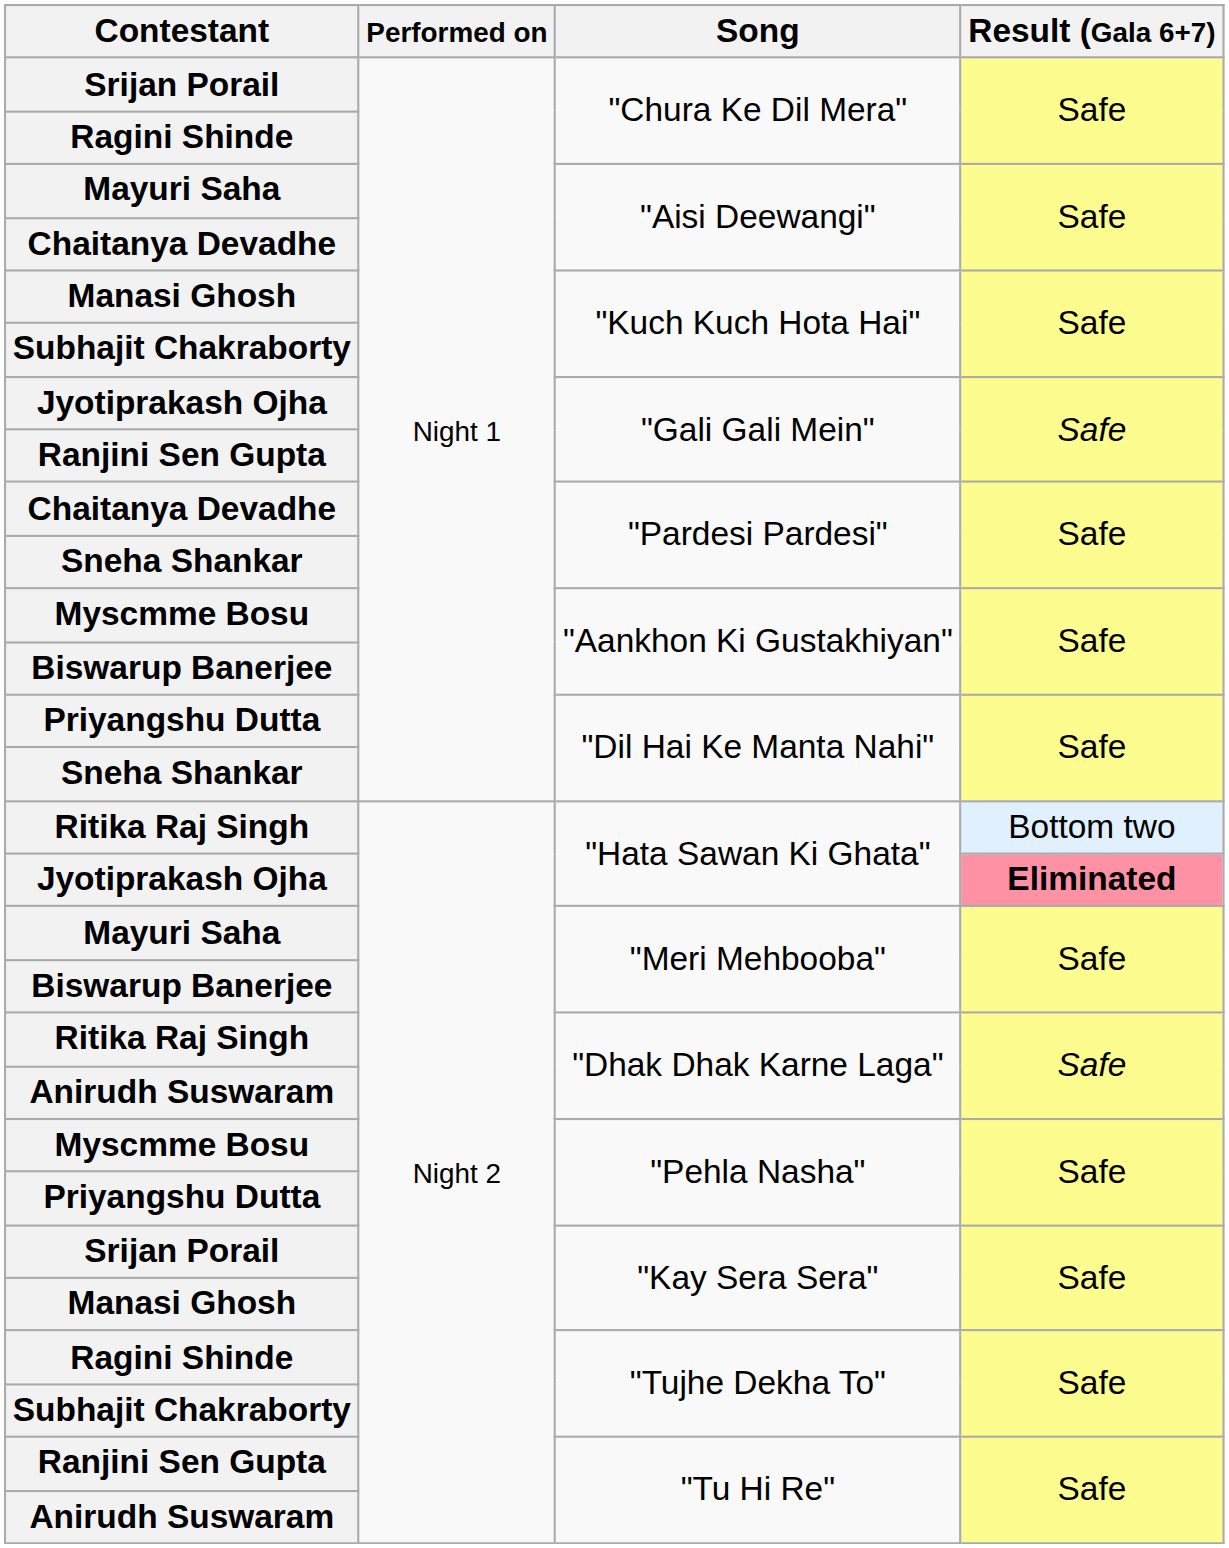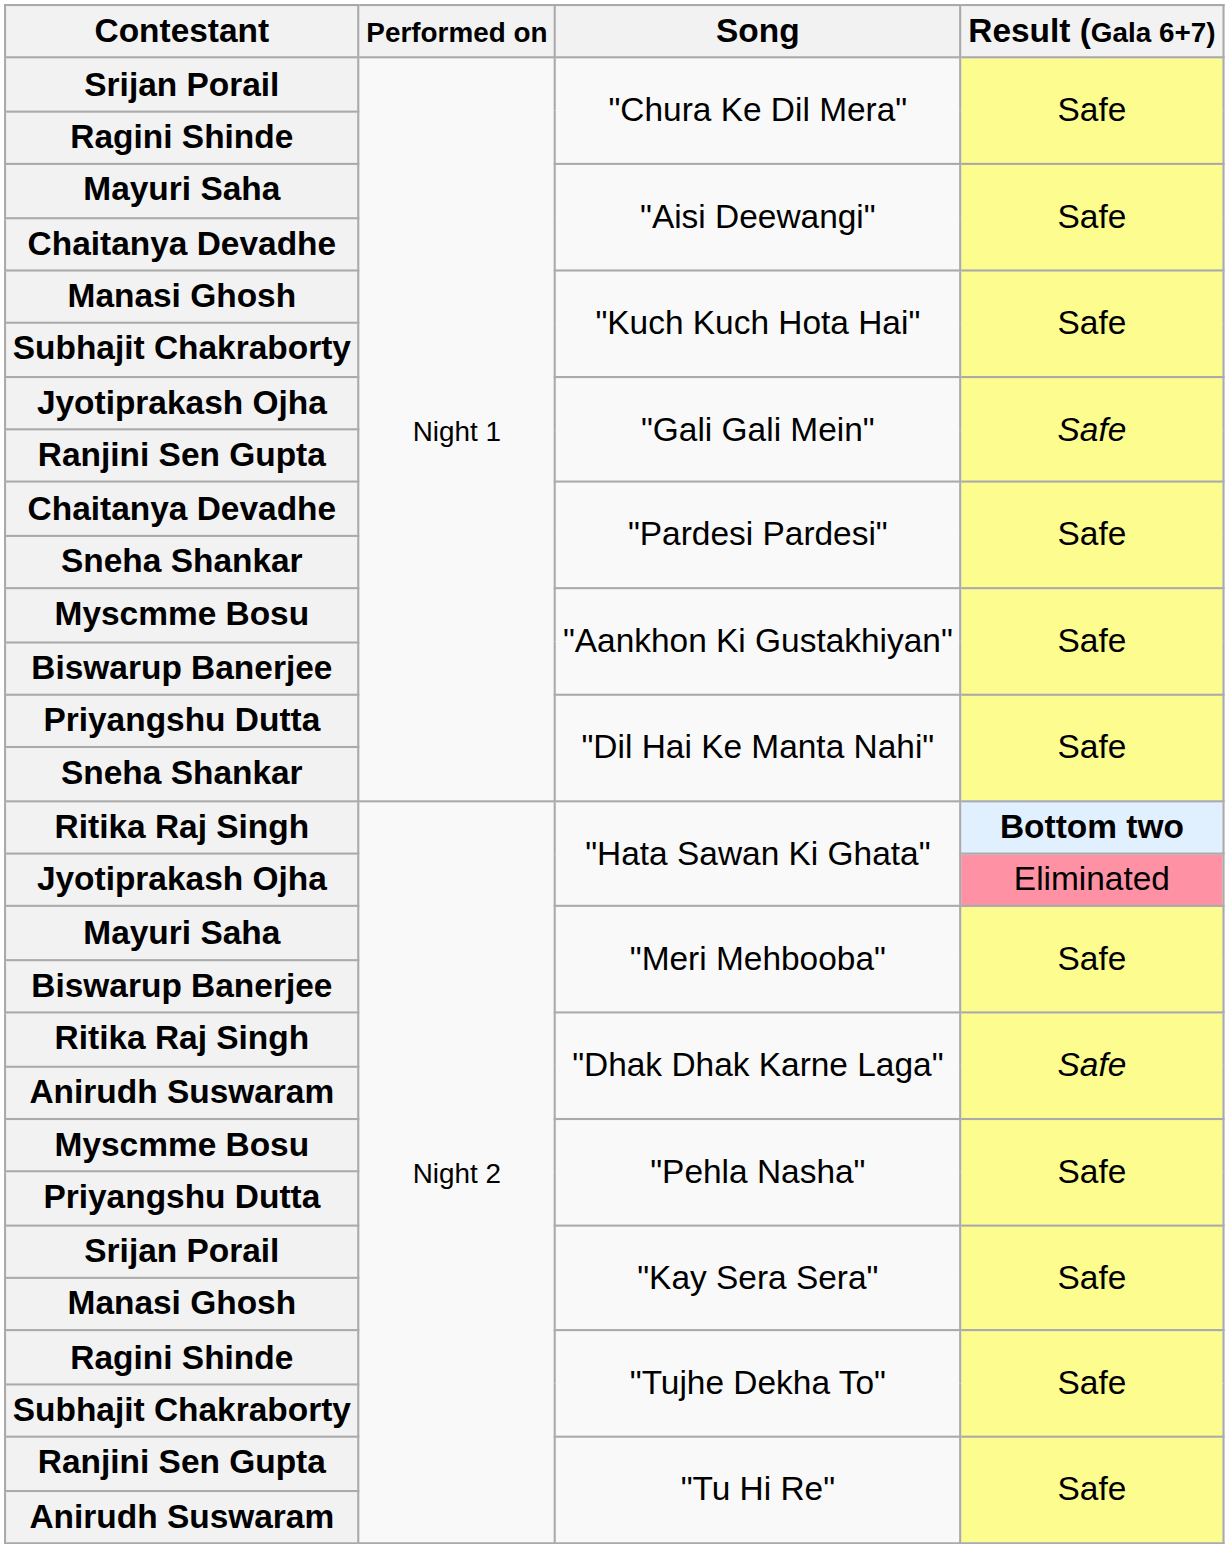(1092, 826) normal -> (1092, 826) bold
(1092, 879) bold -> (1092, 879) normal
